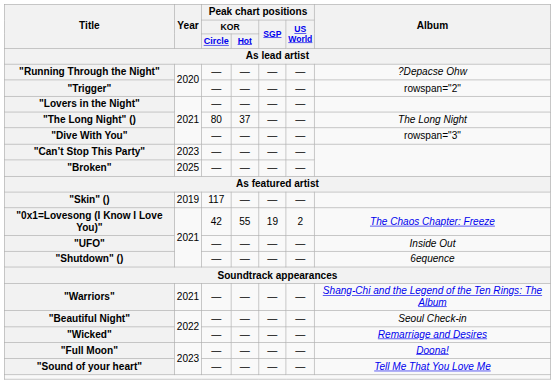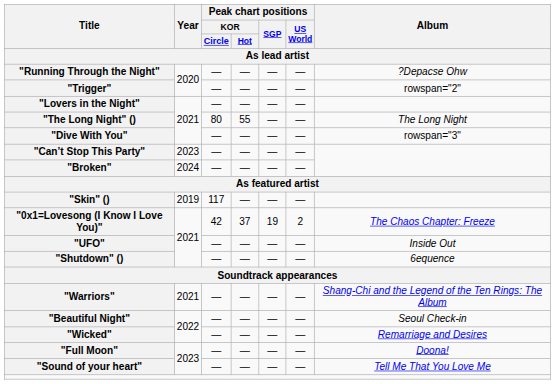(245, 120) 37 -> (245, 120) 55
(188, 168) 2025 -> (188, 168) 2024
(245, 221) 55 -> (245, 221) 37
